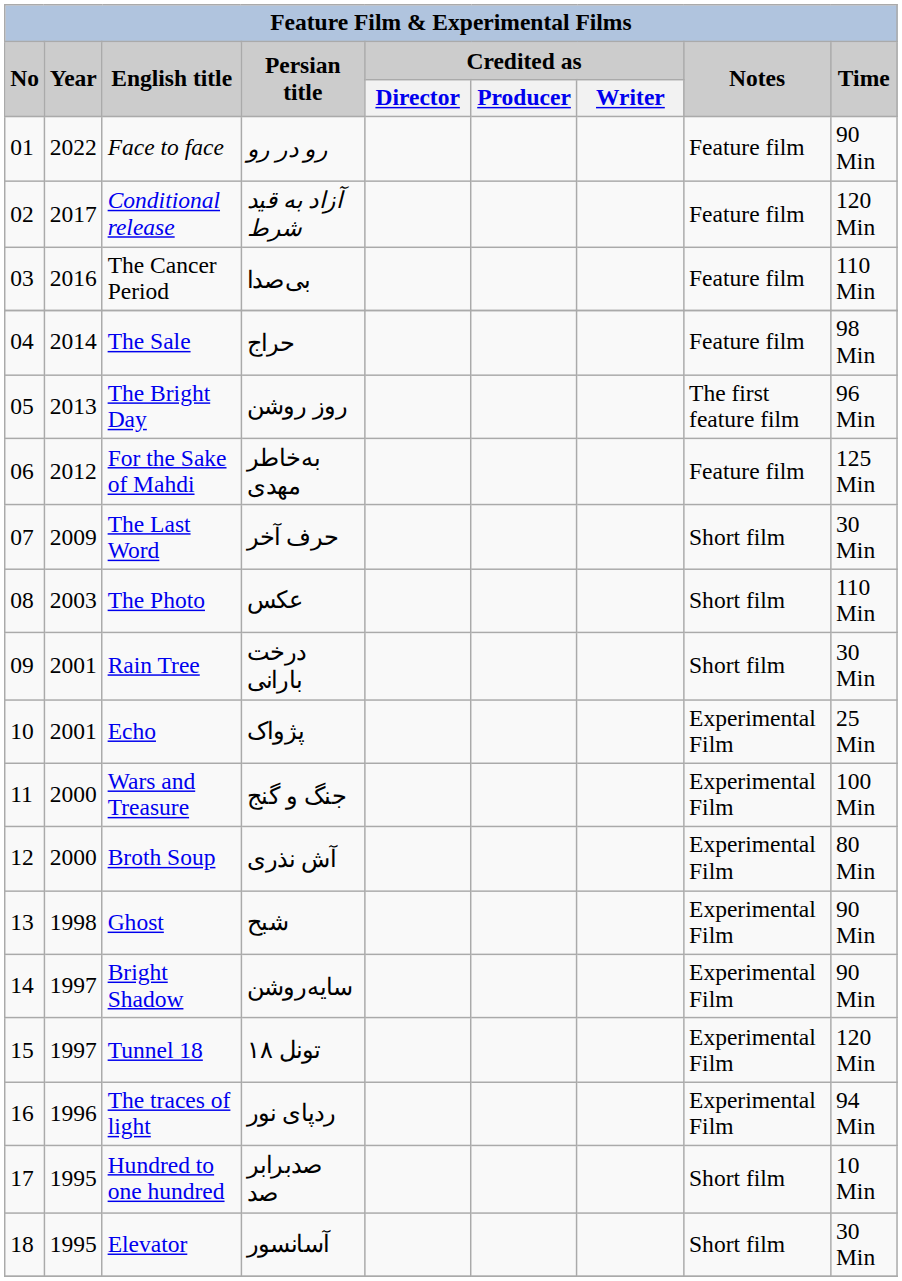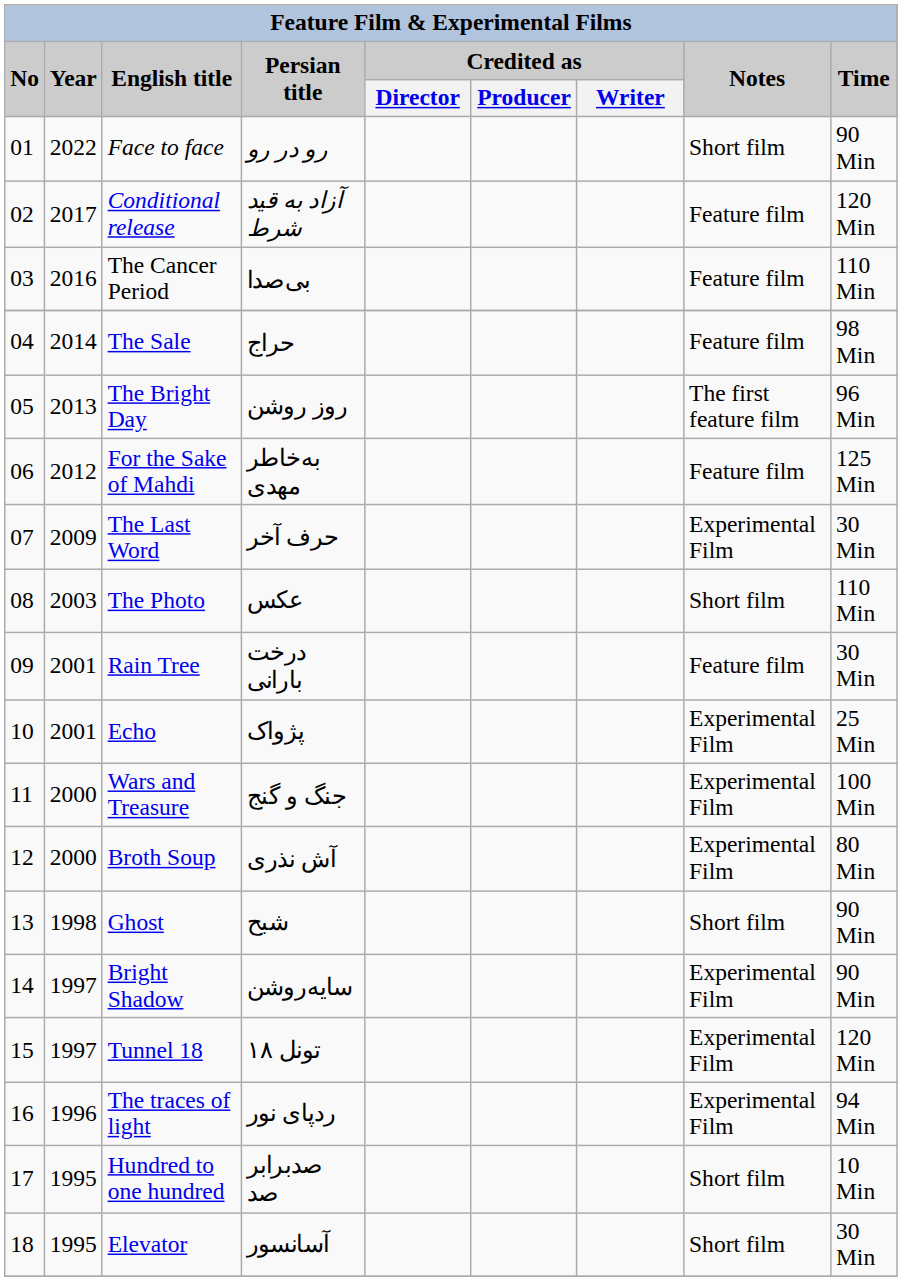(747, 148) Feature film -> (737, 148) Short film
(737, 536) Short film -> (752, 536) Experimental Film
(737, 665) Short film -> (747, 665) Feature film
(752, 922) Experimental Film -> (737, 922) Short film
